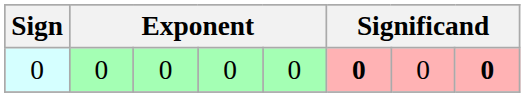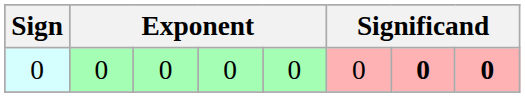(359, 69) bold -> (359, 69) normal
(423, 69) normal -> (423, 69) bold
